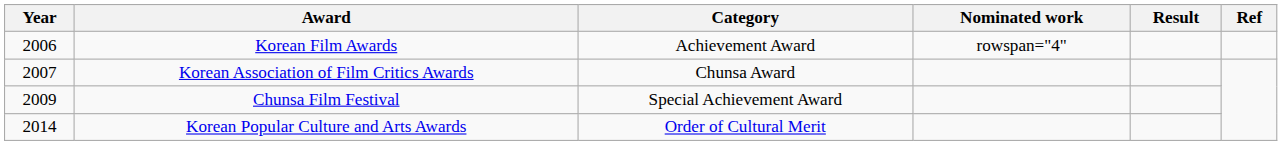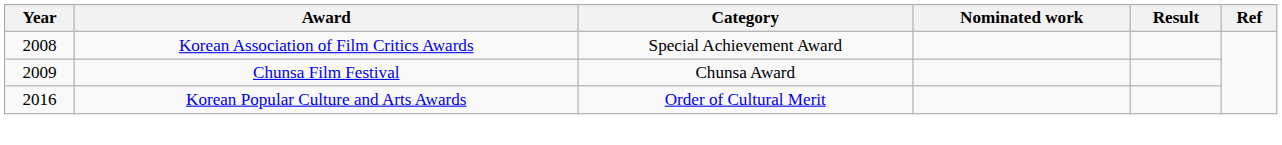- row: (326, 45)
(40, 72) 2007 -> (40, 45) 2008
(745, 72) Chunsa Award -> (745, 45) Special Achievement Award
(745, 99) Special Achievement Award -> (745, 72) Chunsa Award
(40, 126) 2014 -> (40, 99) 2016
